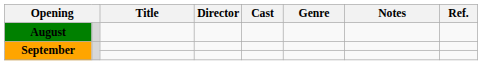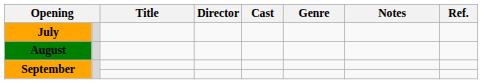+ row: (48, 32)
